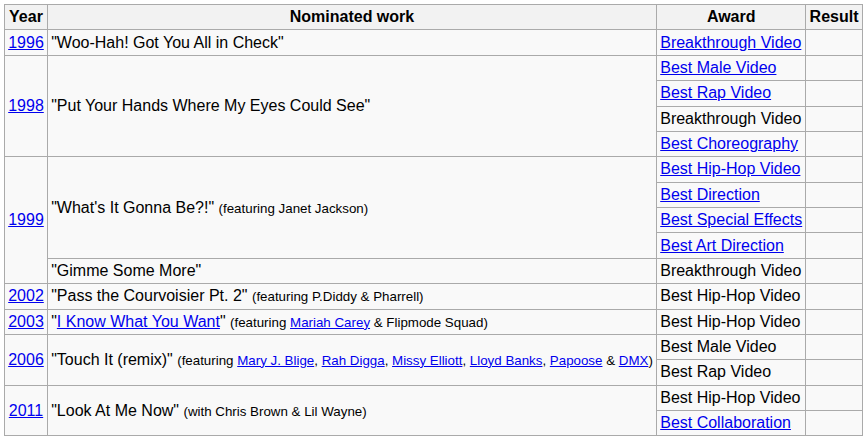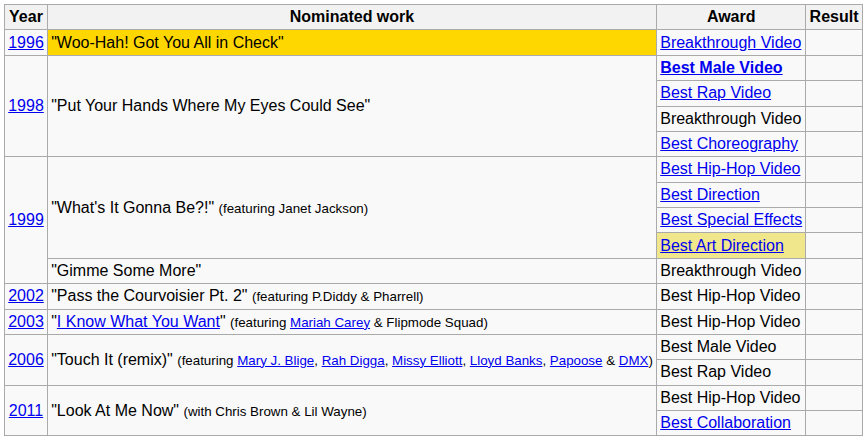(167, 42) no background -> (167, 42) gold background
(718, 67) normal -> (721, 67) bold
(722, 245) no background -> (722, 245) khaki background
